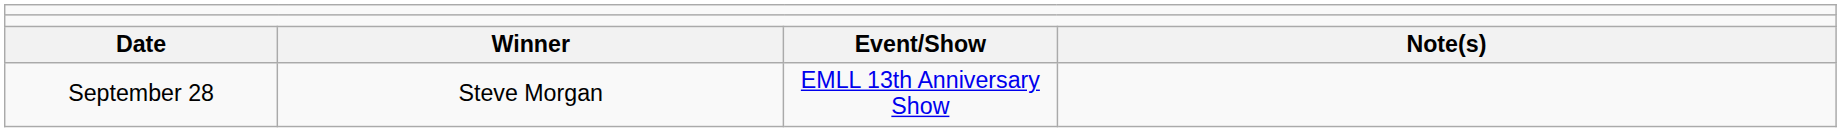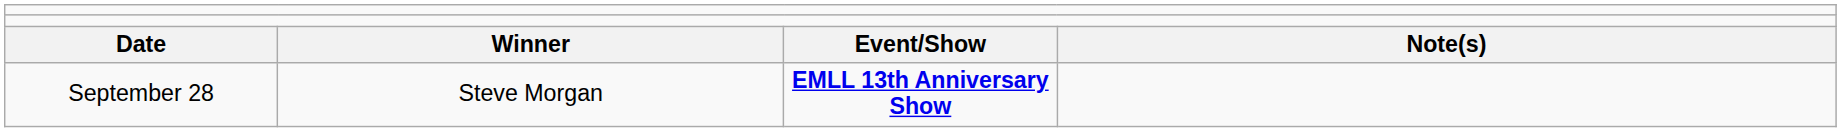(920, 94) normal -> (920, 94) bold
